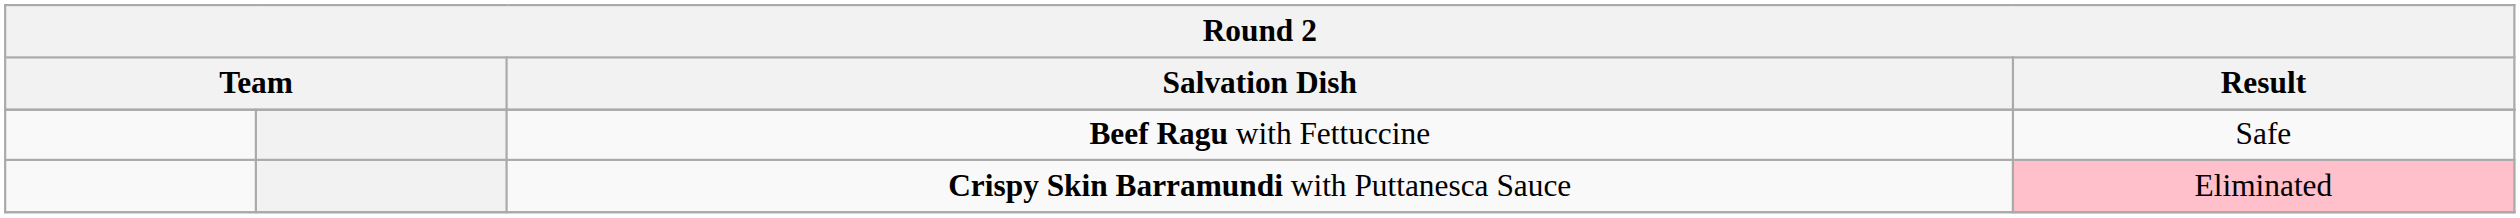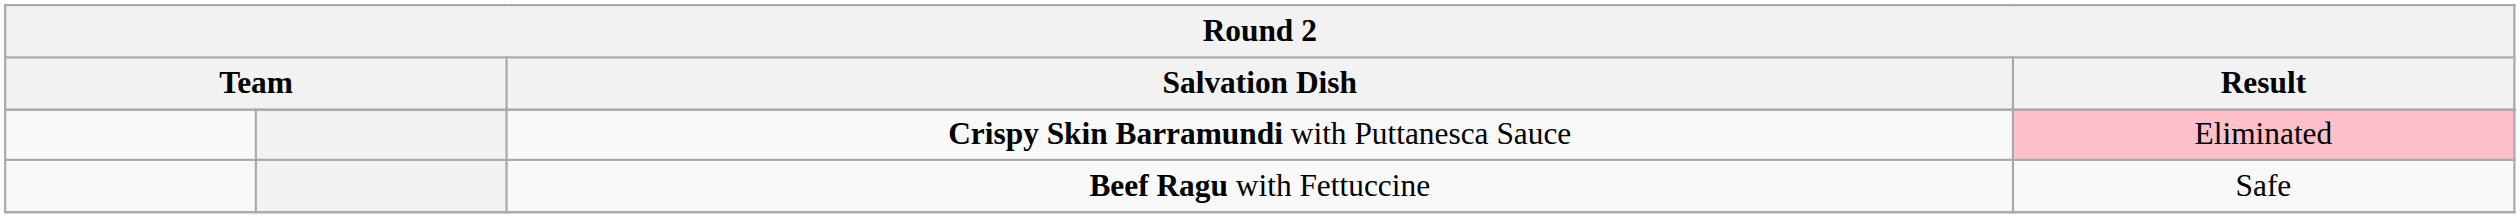rows swapped: (1260, 134) <-> (1260, 186)
